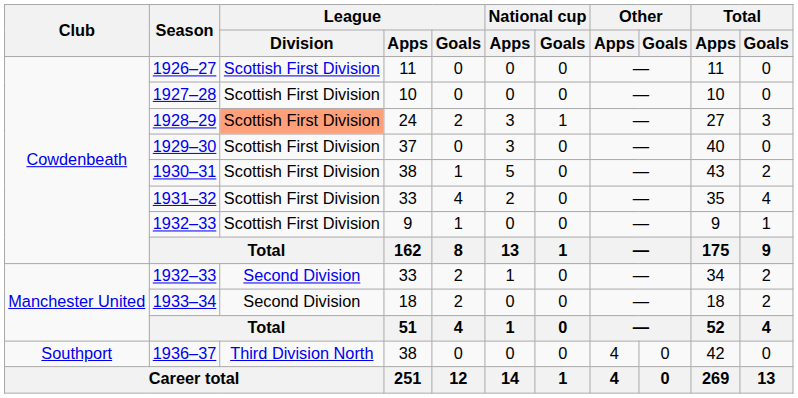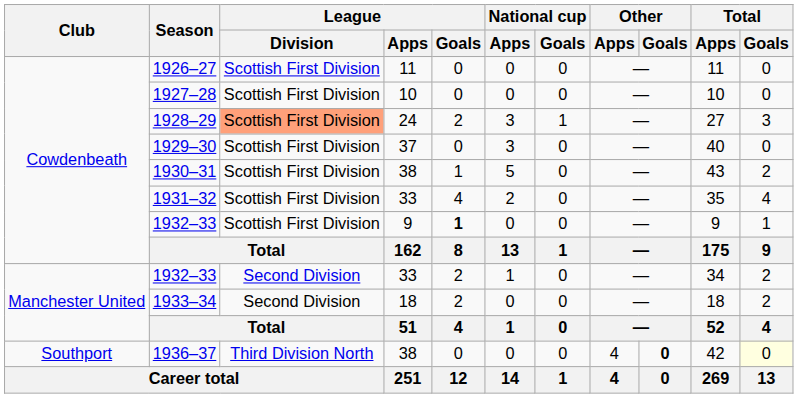(458, 224) normal -> (458, 224) bold
(665, 353) normal -> (665, 353) bold
(766, 353) no background -> (766, 353) lightyellow background
